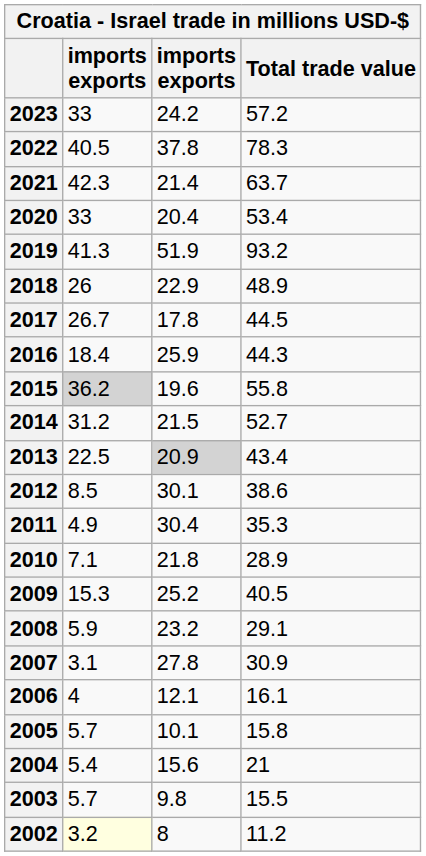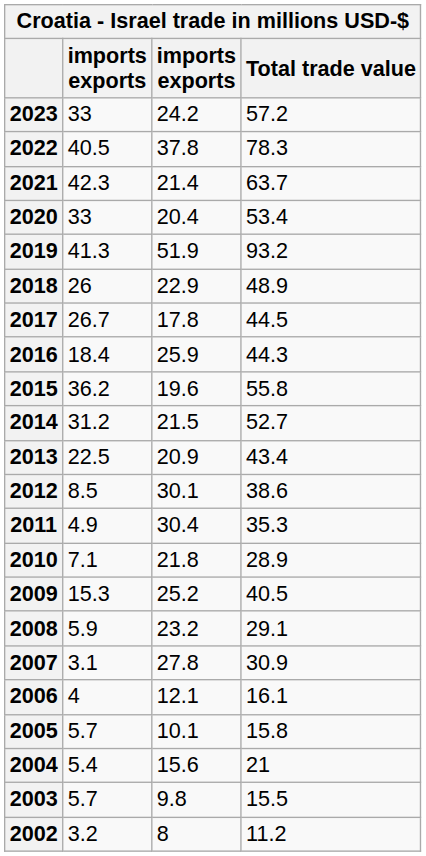(89, 388) lightgrey background -> (89, 388) no background
(178, 457) lightgrey background -> (178, 457) no background
(83, 833) lightyellow background -> (83, 833) no background
